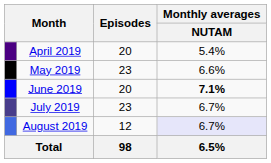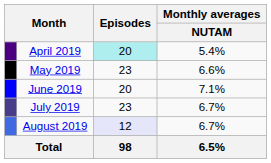(125, 51) no background -> (125, 51) paleturquoise background
(212, 89) bold -> (212, 89) normal
(125, 126) no background -> (125, 126) lavender background
(212, 126) lavender background -> (212, 126) no background
